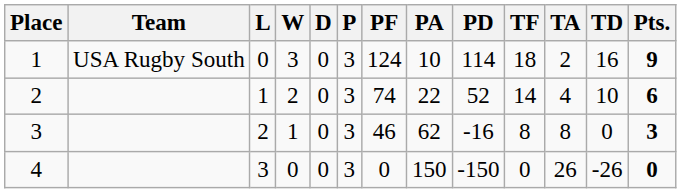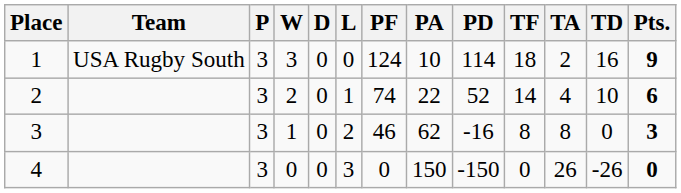columns swapped: (349, 22) <-> (263, 22)
